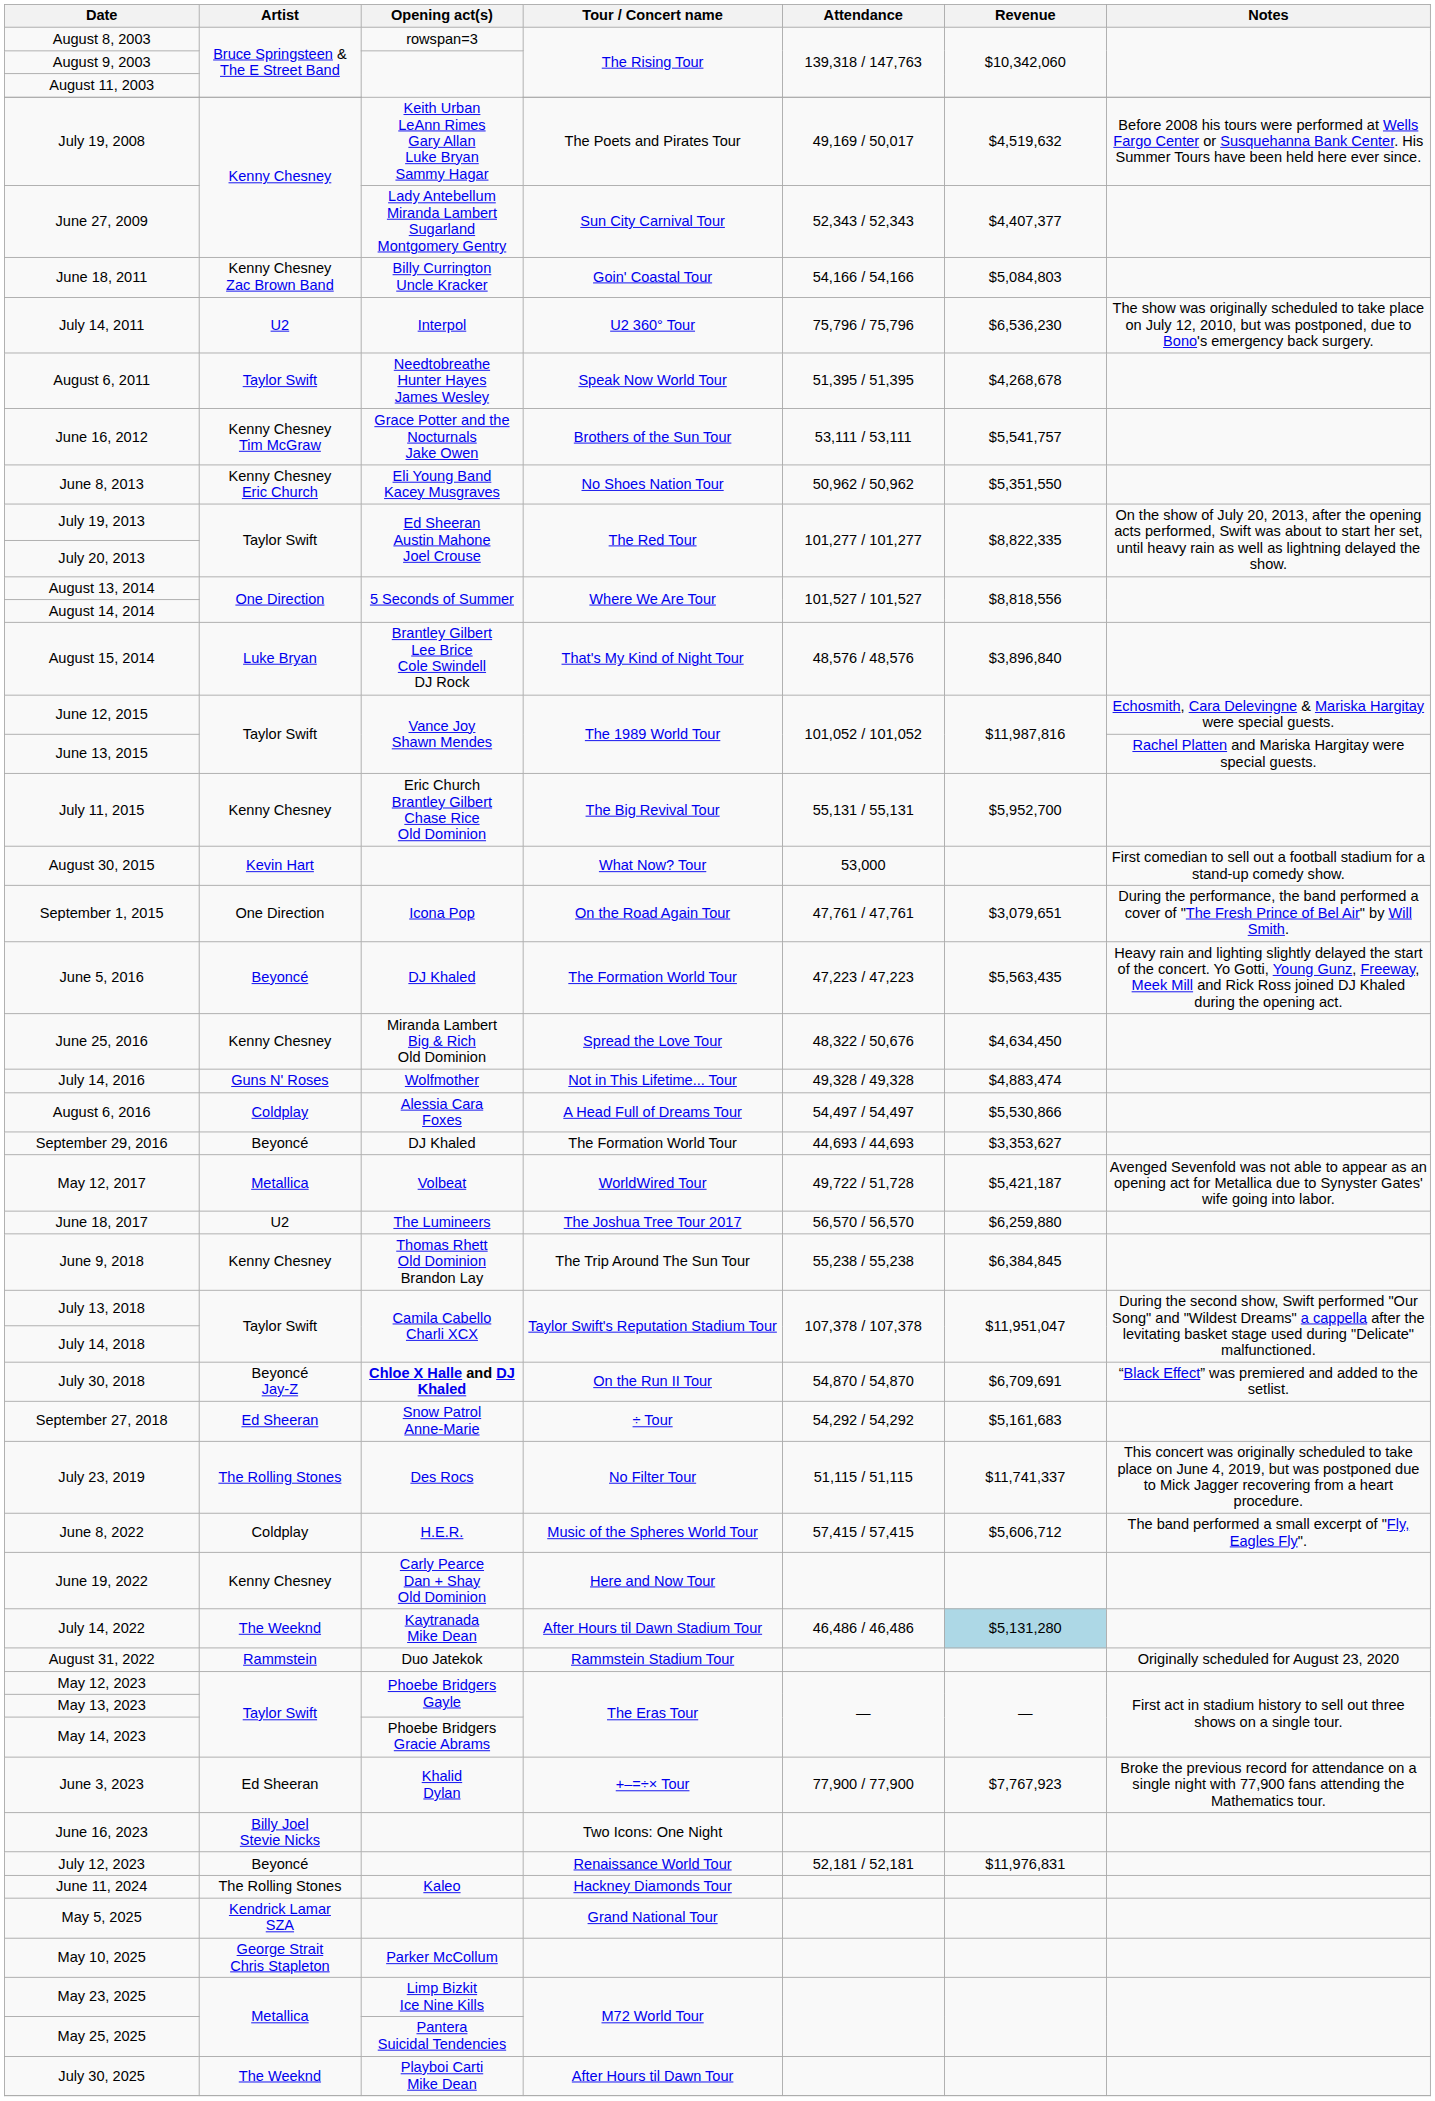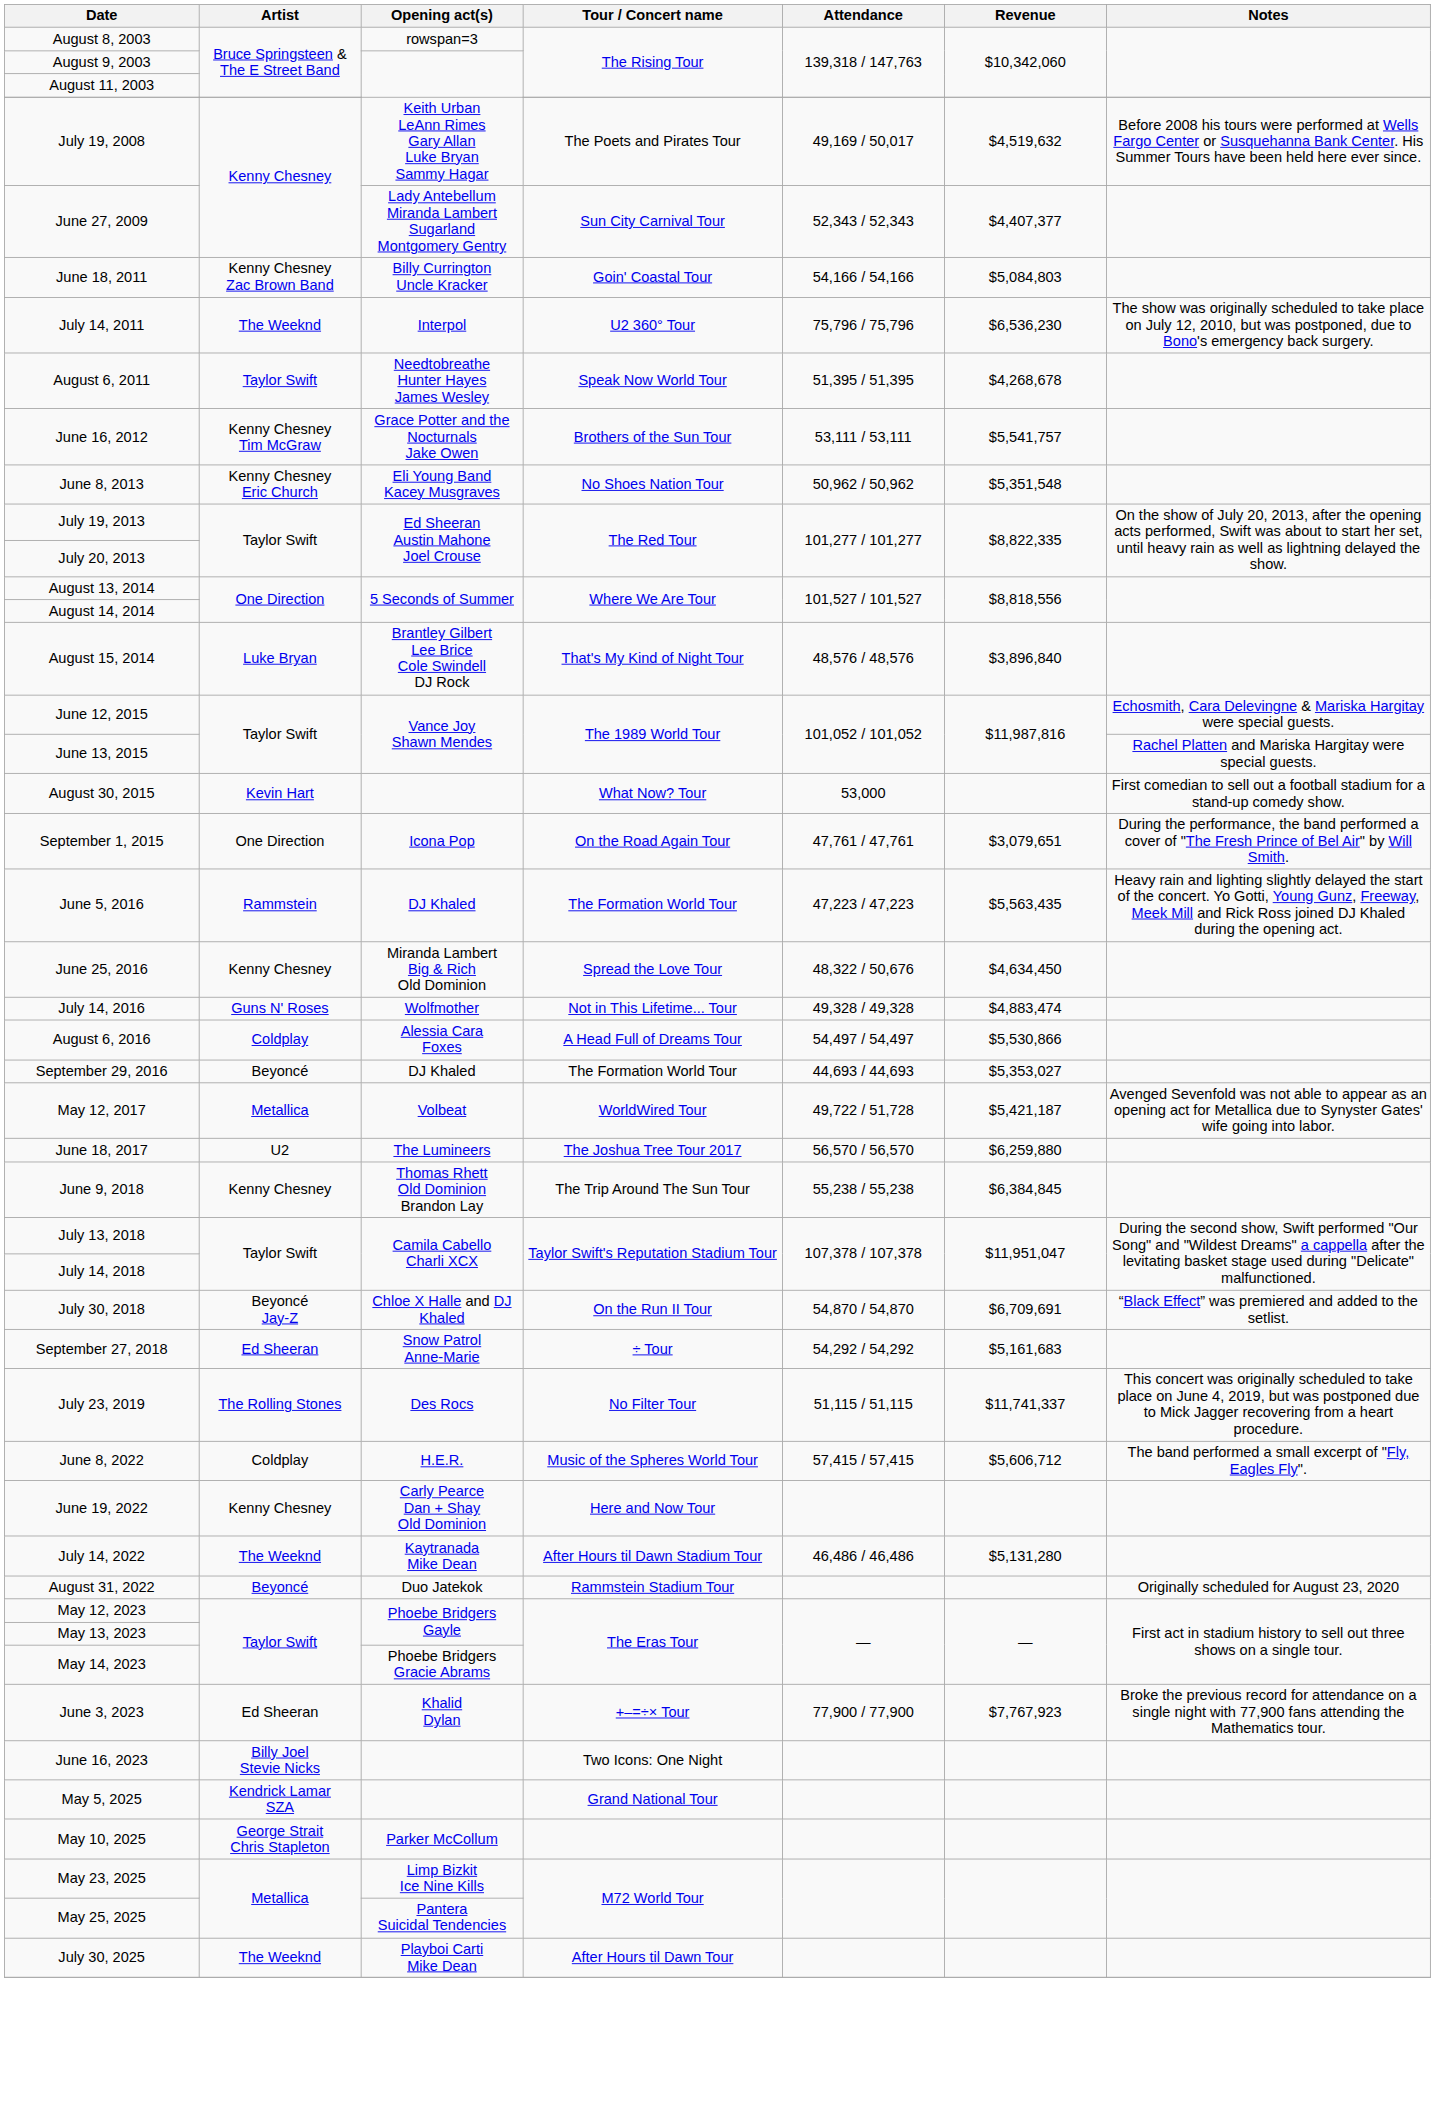(280, 325) U2 -> (280, 325) The Weeknd
(1025, 484) $5,351,550 -> (1025, 484) $5,351,548
- row: (102, 809)
(280, 977) Beyoncé -> (280, 905) Rammstein
(1025, 1143) $3,353,627 -> (1025, 1071) $5,353,027
(442, 1381) bold -> (442, 1309) normal
(1025, 1628) lightblue background -> (1025, 1556) no background
(280, 1659) Rammstein -> (280, 1587) Beyoncé
- row: (102, 1863)
- row: (102, 1886)
